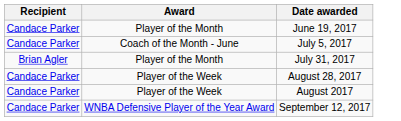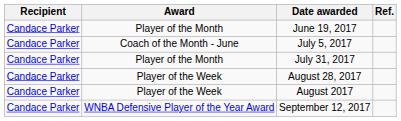+ column: (385, 12)
(43, 60) Brian Agler -> (43, 60) Candace Parker
